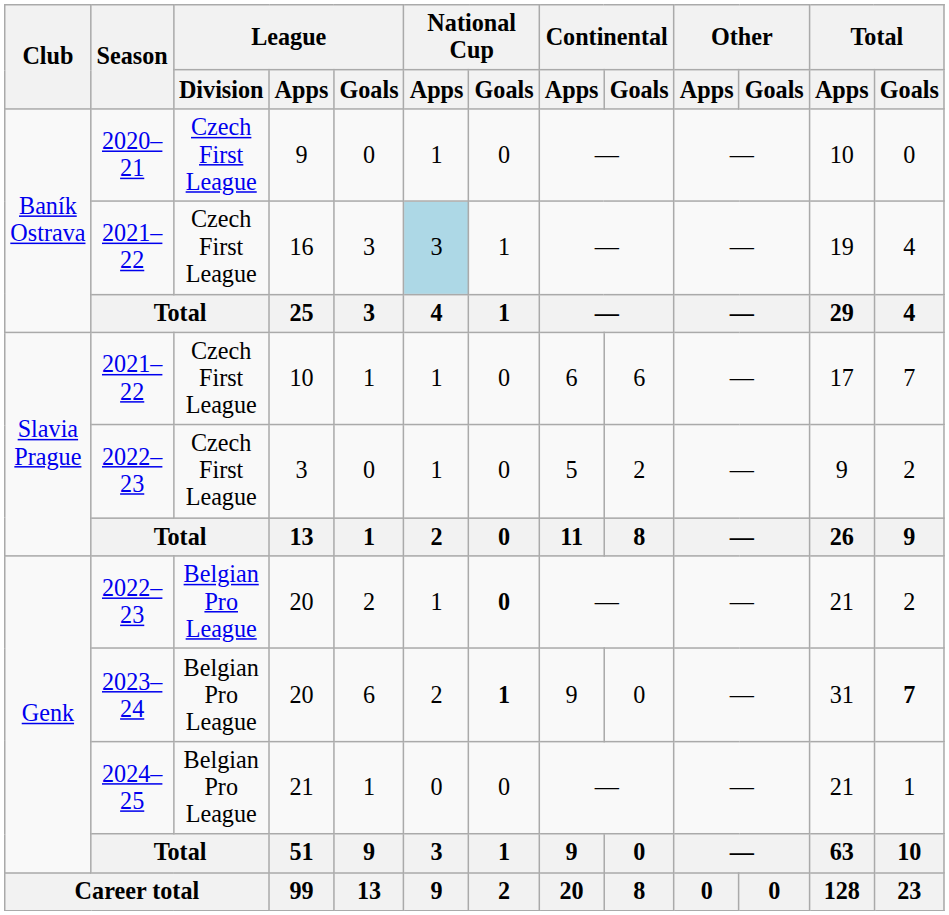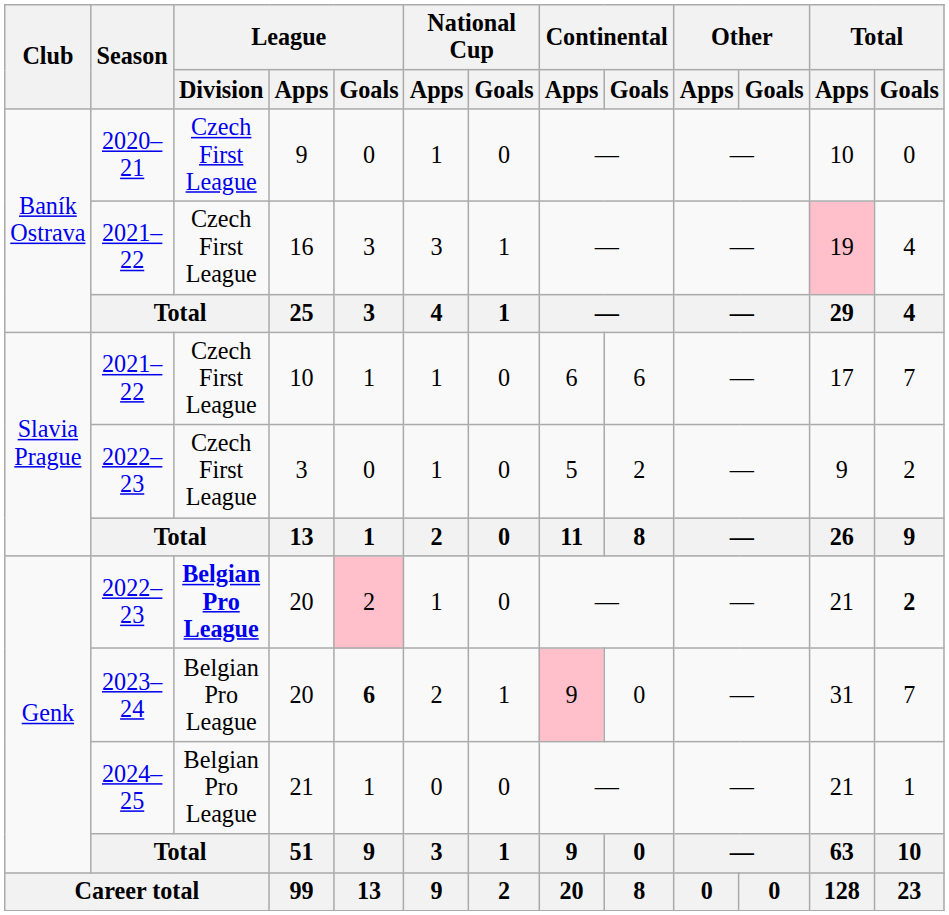(437, 247) lightblue background -> (437, 247) no background
(842, 247) no background -> (842, 247) pink background
(221, 601) normal -> (221, 601) bold
(369, 601) no background -> (369, 601) pink background
(504, 601) bold -> (504, 601) normal
(909, 601) normal -> (909, 601) bold
(369, 694) normal -> (369, 694) bold
(504, 694) bold -> (504, 694) normal
(572, 694) no background -> (572, 694) pink background
(909, 694) bold -> (909, 694) normal
